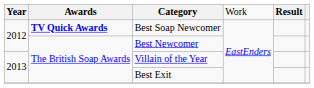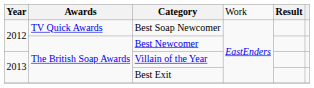(69, 28) bold -> (67, 28) normal
